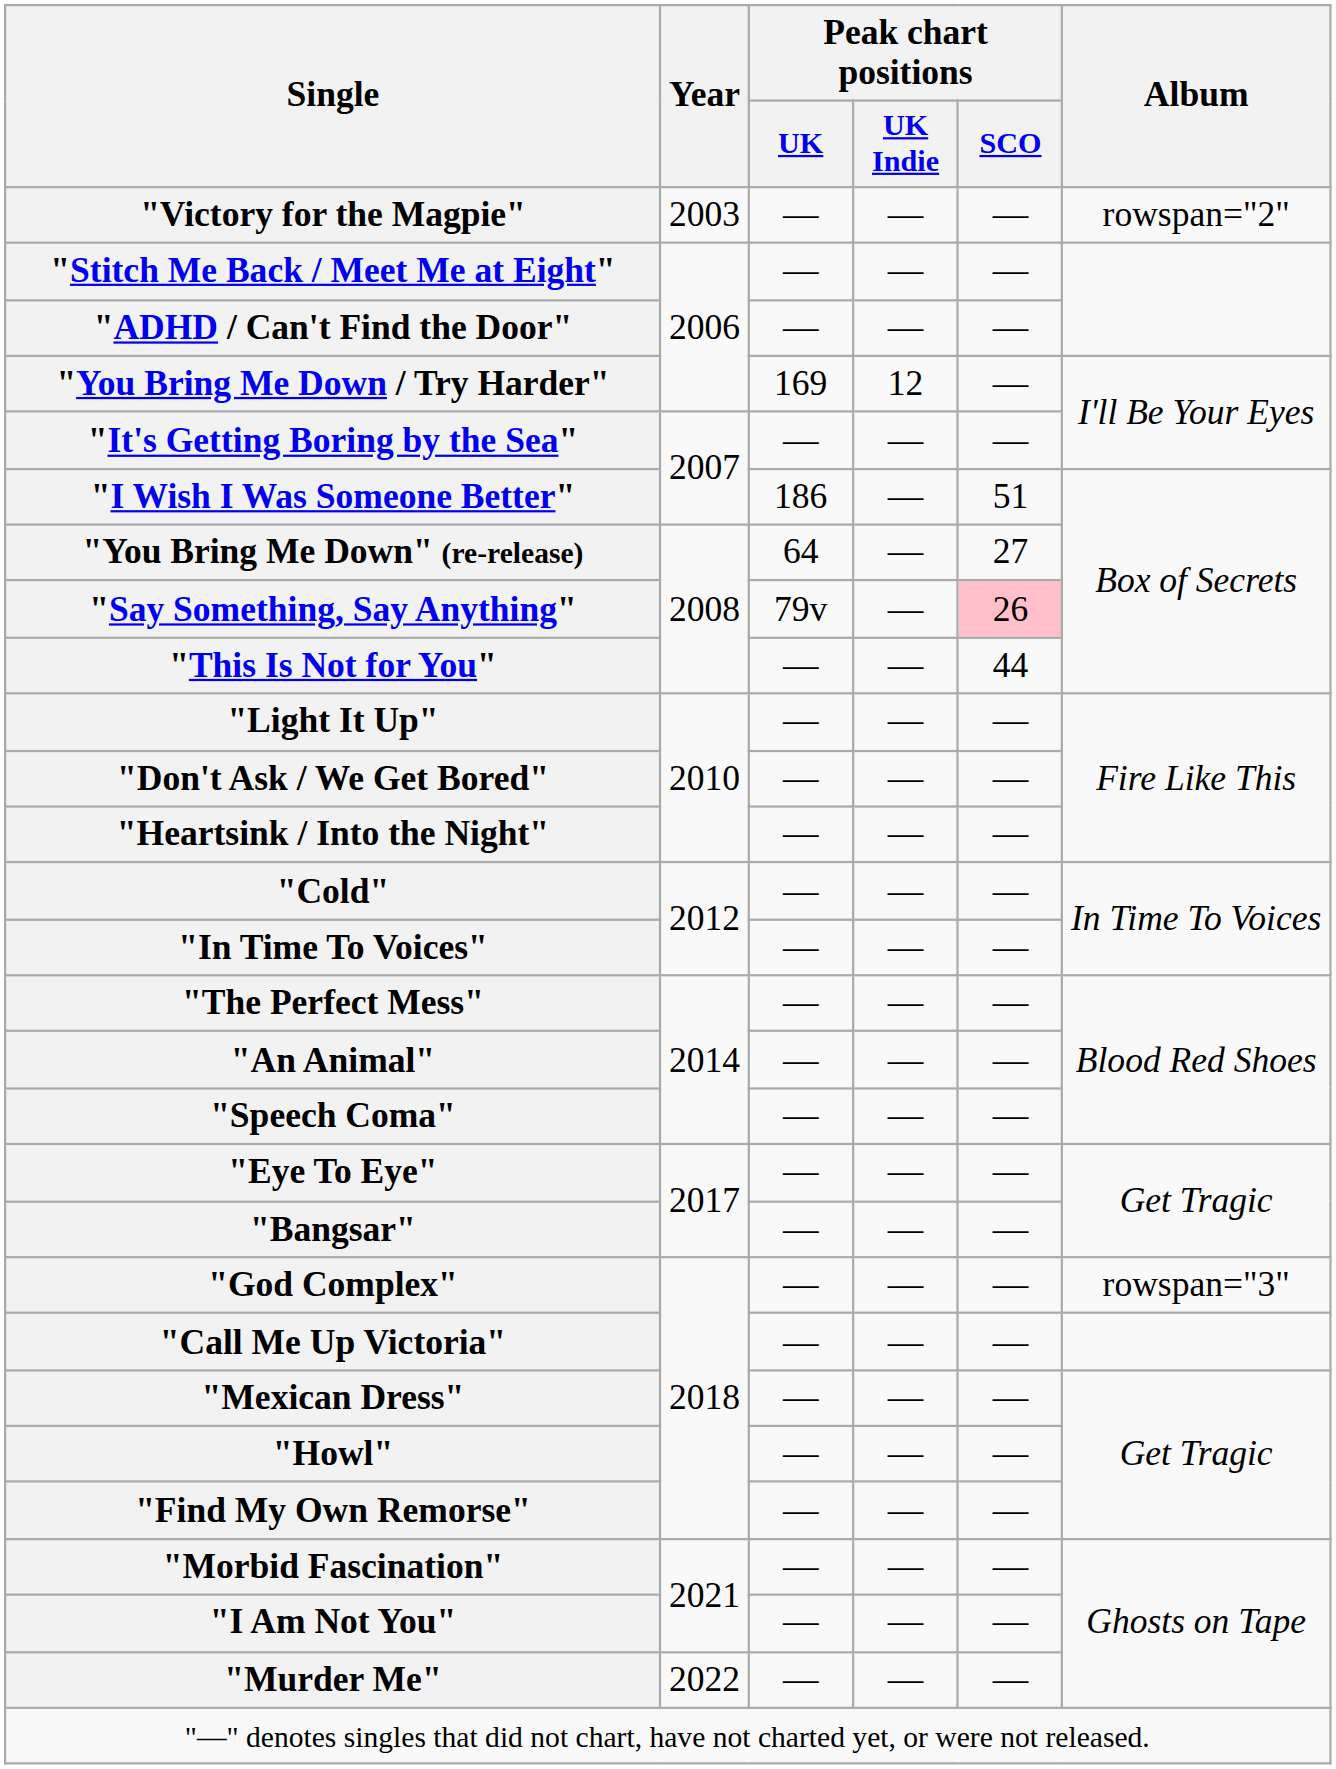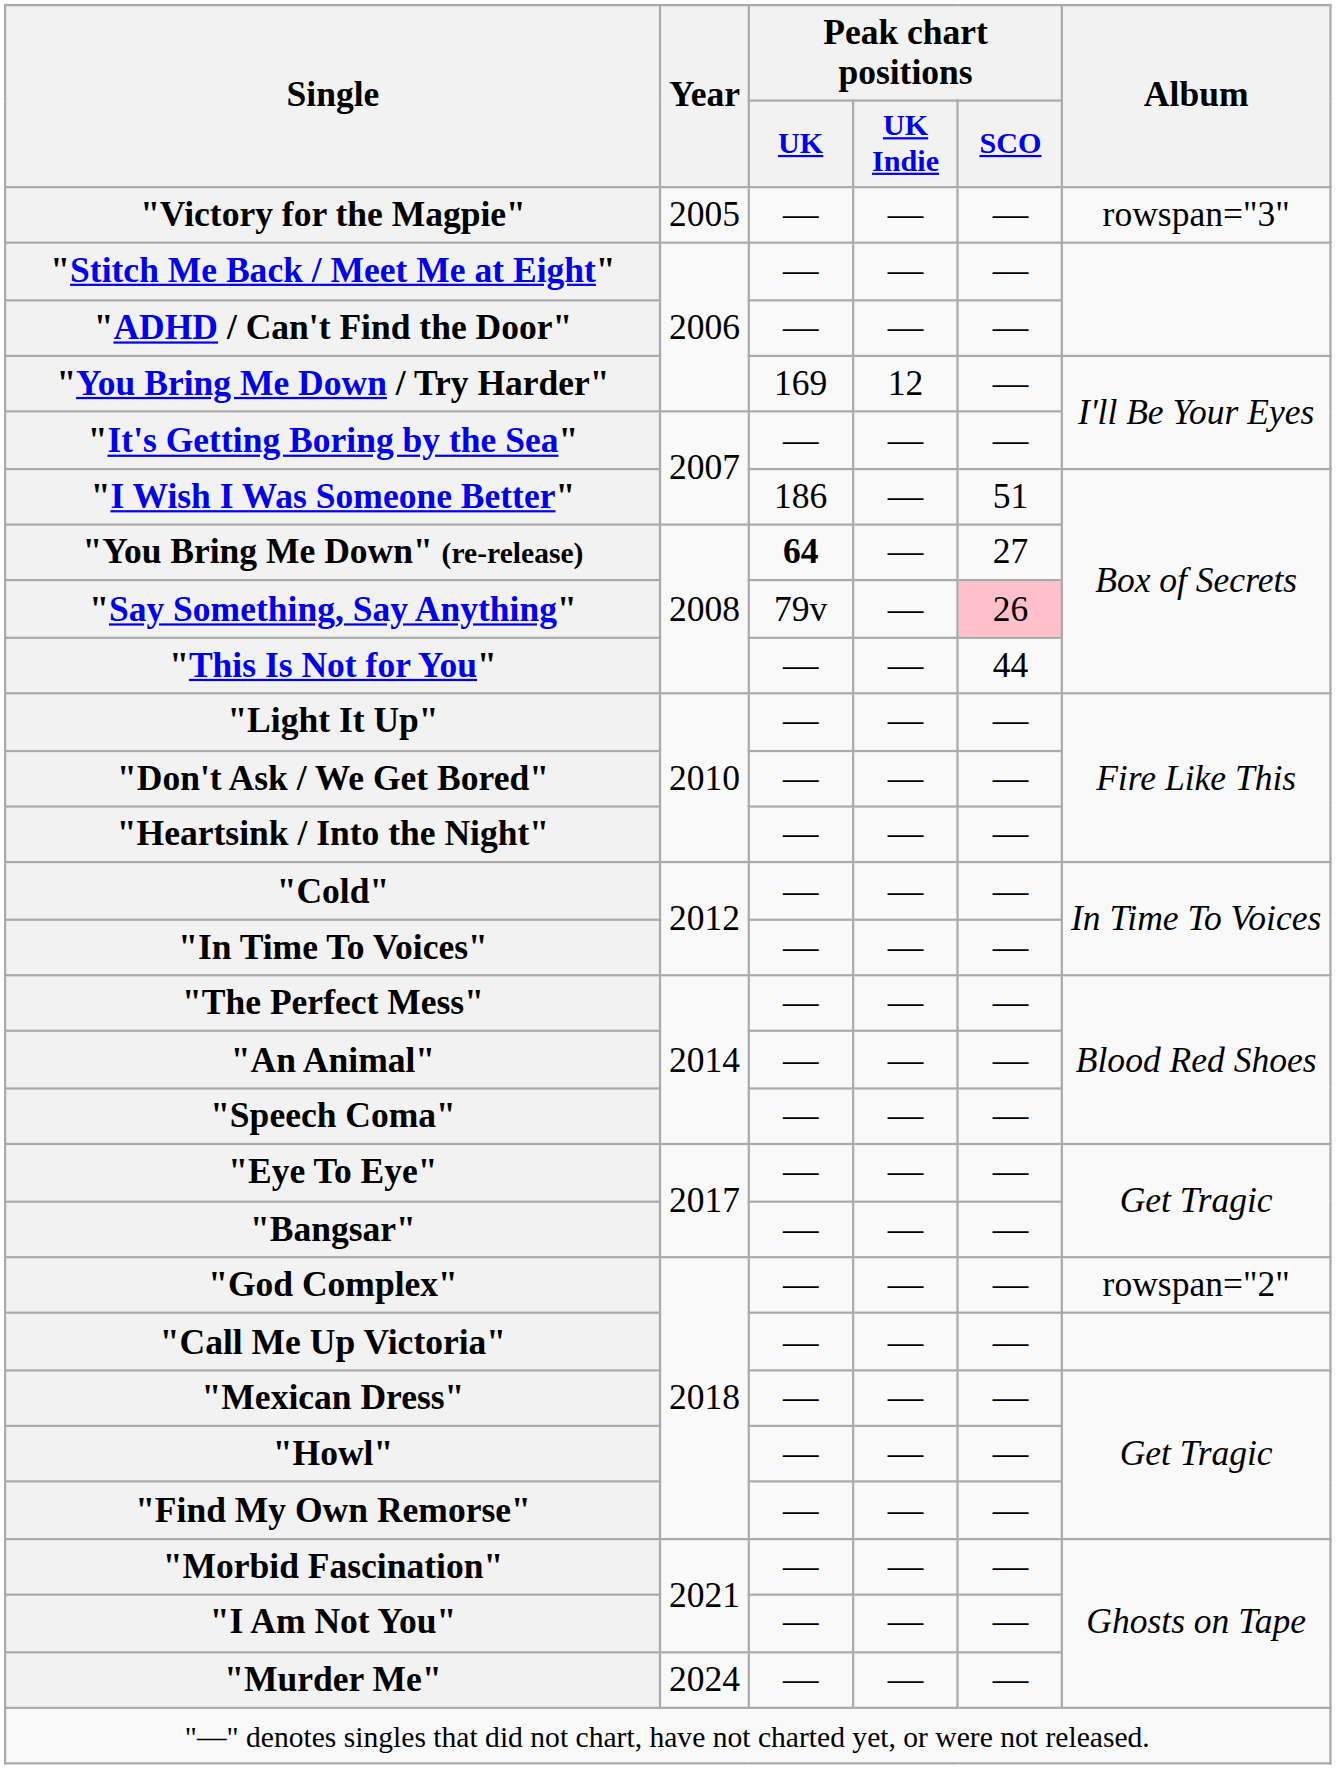(705, 214) 2003 -> (705, 214) 2005
(1196, 214) rowspan="2" -> (1196, 214) rowspan="3"
(801, 552) normal -> (801, 552) bold
(1196, 1284) rowspan="3" -> (1196, 1284) rowspan="2"
(705, 1678) 2022 -> (705, 1678) 2024
